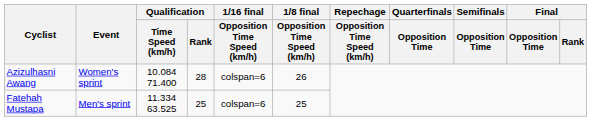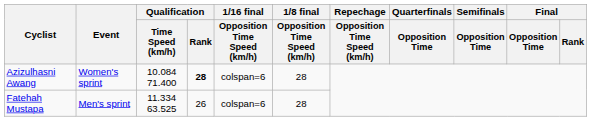(201, 77) normal -> (201, 77) bold
(301, 77) 26 -> (301, 77) 28
(201, 103) 25 -> (201, 103) 26
(301, 103) 25 -> (301, 103) 28
